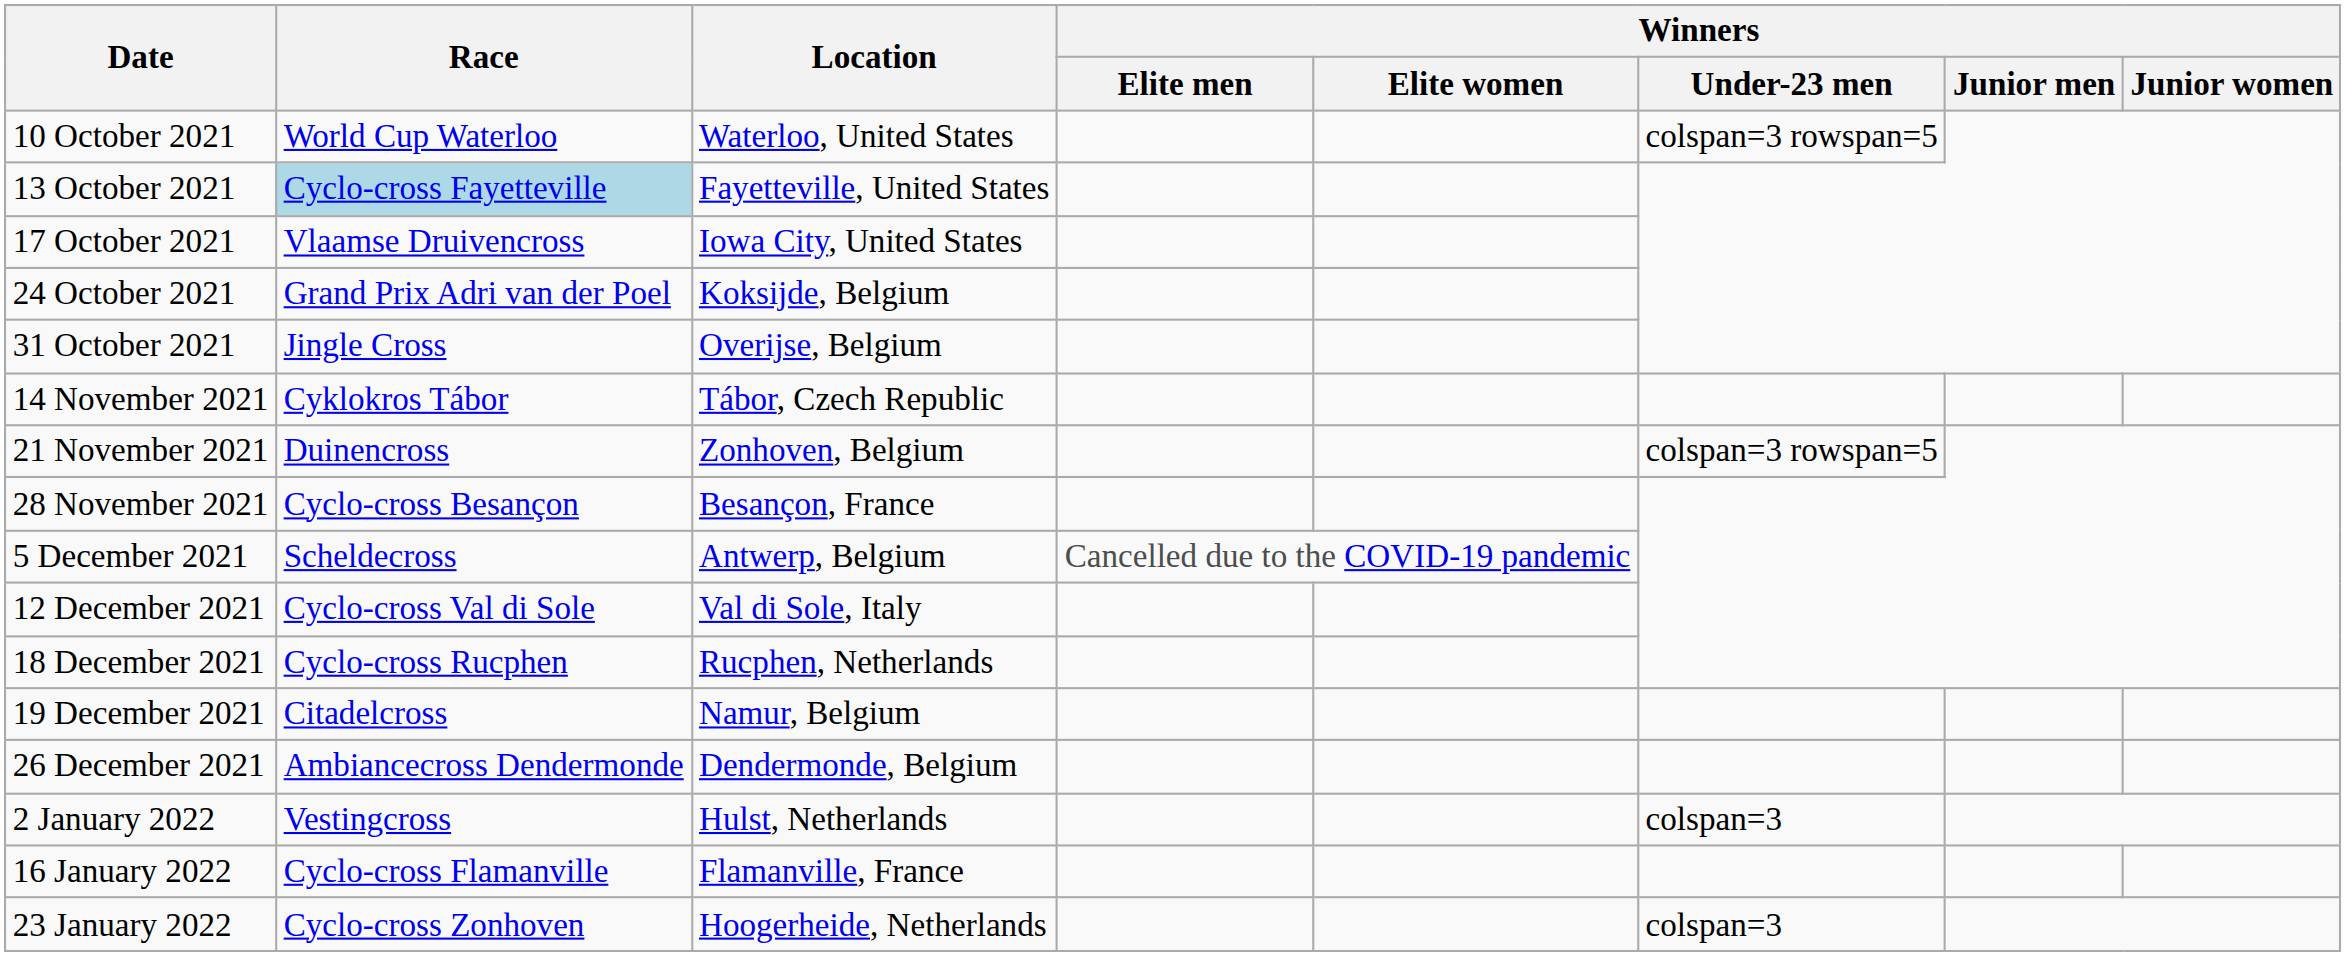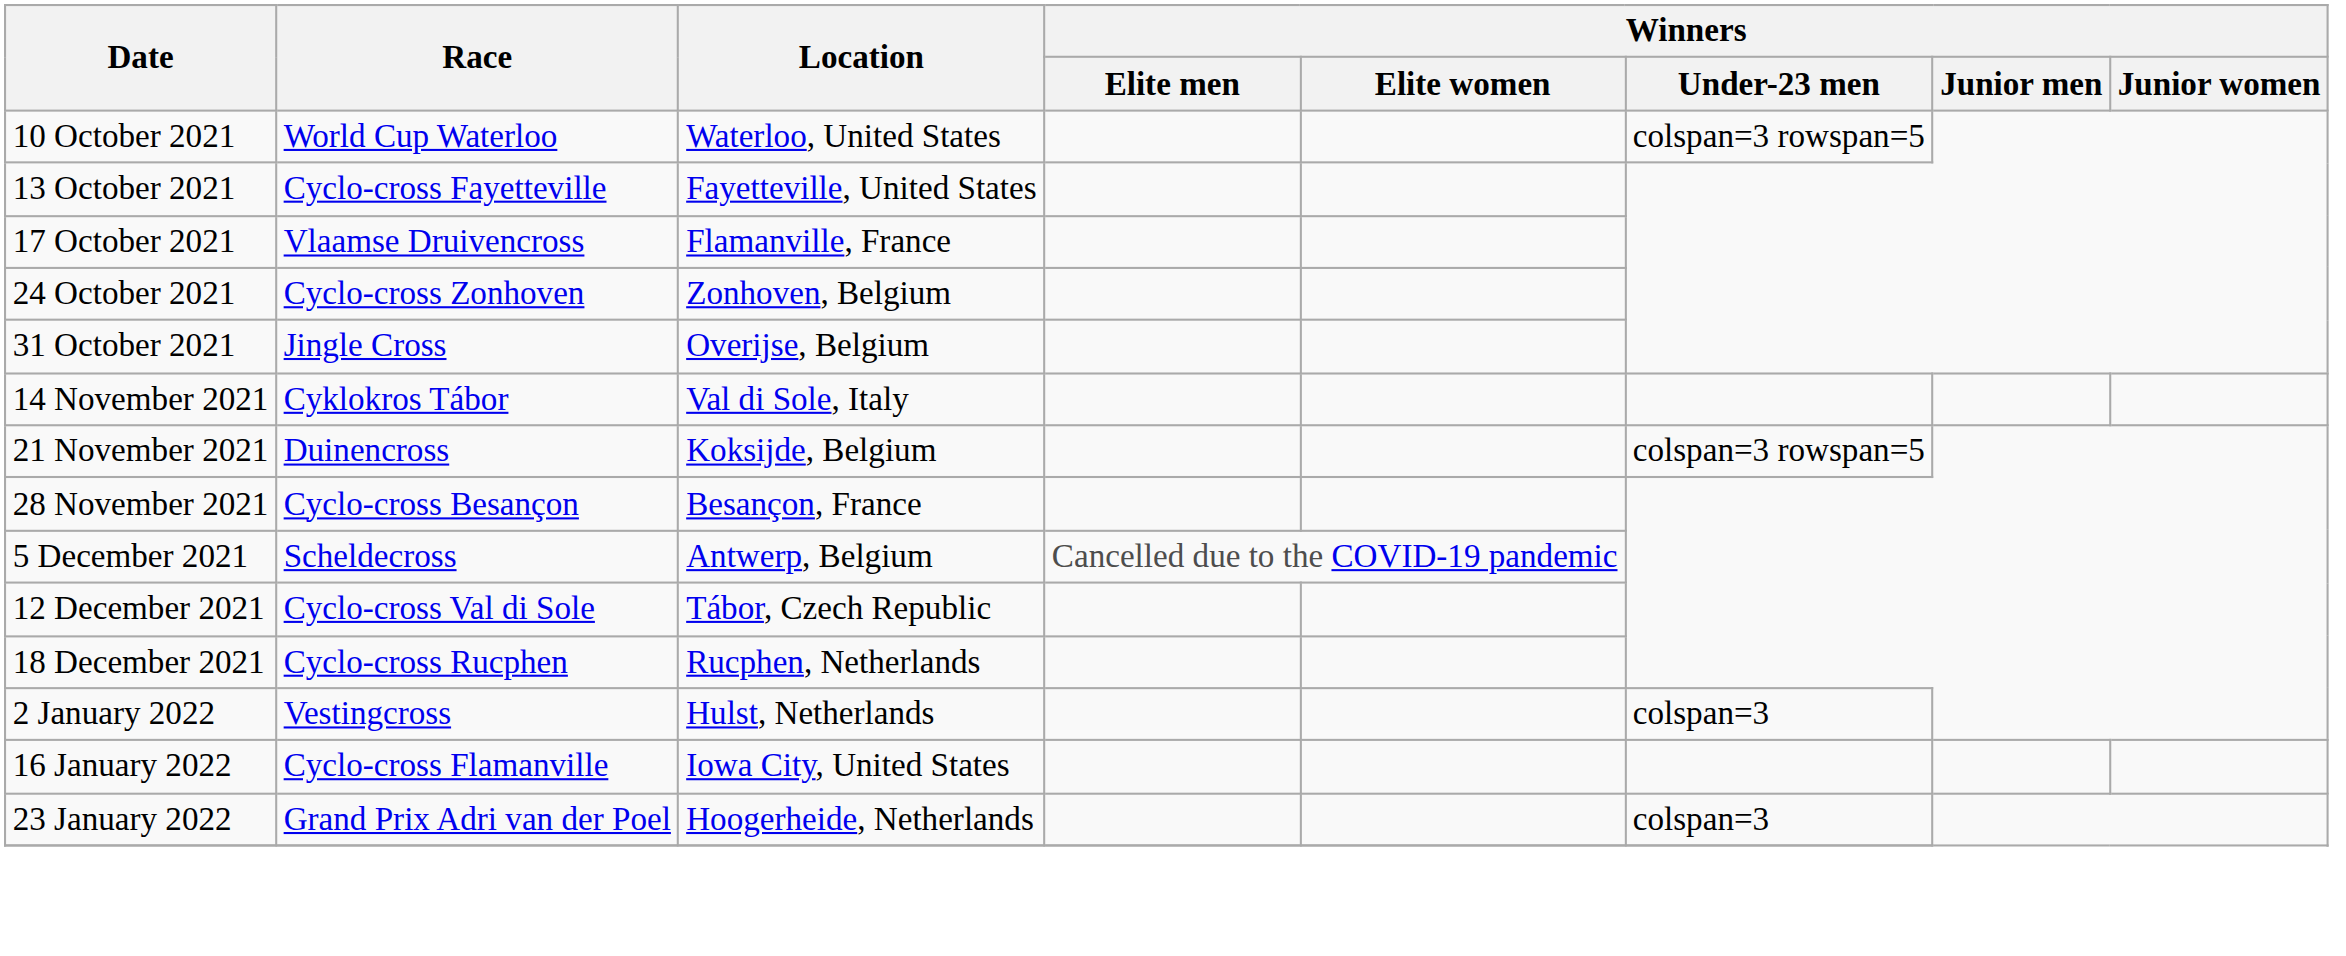(445, 188) lightblue background -> (445, 188) no background
(861, 240) Iowa City, United States -> (819, 240) Flamanville, France
(477, 293) Grand Prix Adri van der Poel -> (434, 293) Cyclo-cross Zonhoven
(824, 293) Koksijde, Belgium -> (819, 293) Zonhoven, Belgium
(851, 398) Tábor, Czech Republic -> (797, 398) Val di Sole, Italy
(831, 450) Zonhoven, Belgium -> (811, 450) Koksijde, Belgium
(810, 608) Val di Sole, Italy -> (839, 608) Tábor, Czech Republic
- row: (139, 713)
- row: (139, 766)
(831, 871) Flamanville, France -> (848, 766) Iowa City, United States
(434, 923) Cyclo-cross Zonhoven -> (477, 818) Grand Prix Adri van der Poel
